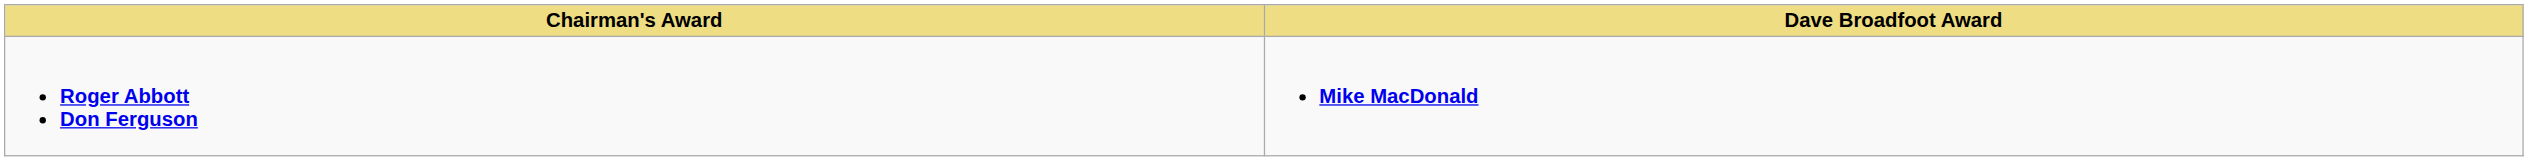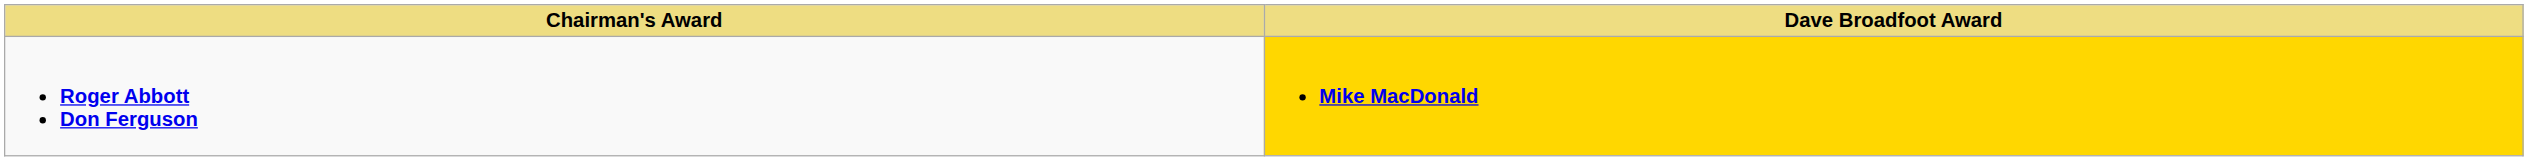(1893, 96) no background -> (1893, 96) gold background
